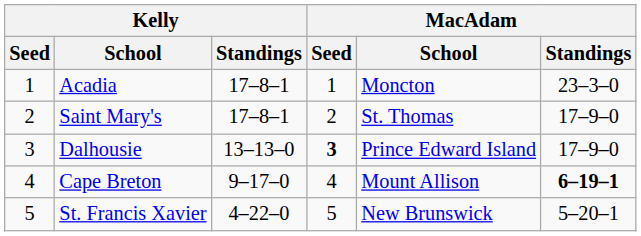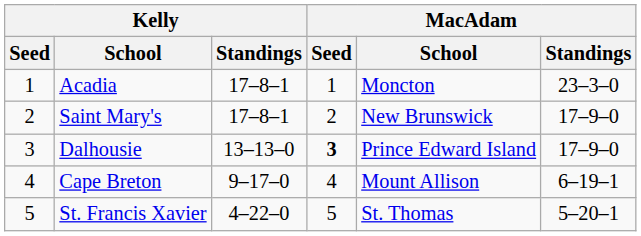(407, 117) St. Thomas -> (427, 117) New Brunswick
(588, 181) bold -> (588, 181) normal
(427, 213) New Brunswick -> (407, 213) St. Thomas
